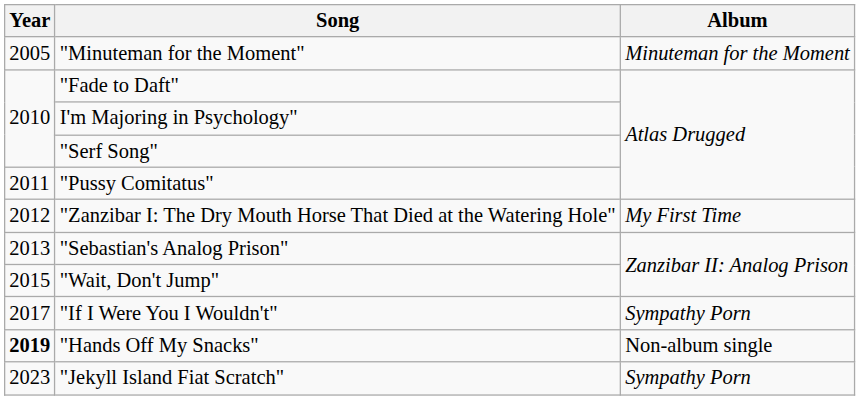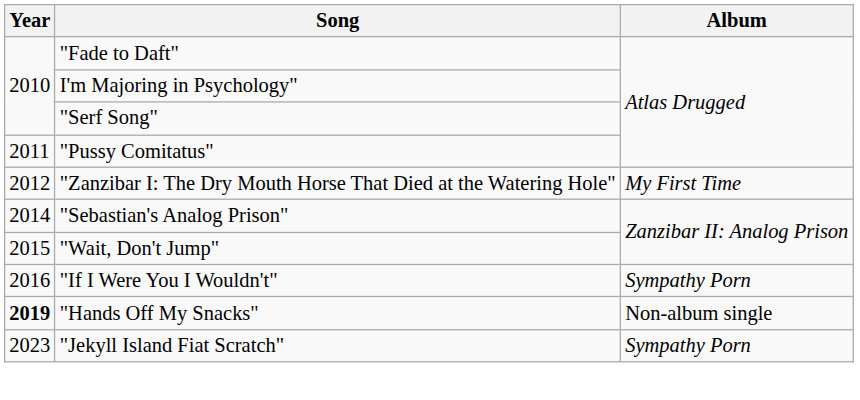- row: (182, 53)
(30, 248) 2013 -> (30, 215) 2014
(30, 313) 2017 -> (30, 280) 2016
